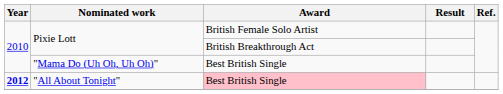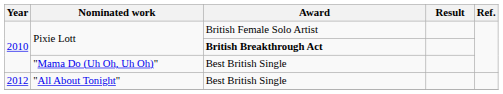(260, 47) normal -> (264, 47) bold
(18, 81) bold -> (18, 81) normal
(246, 81) pink background -> (246, 81) no background
